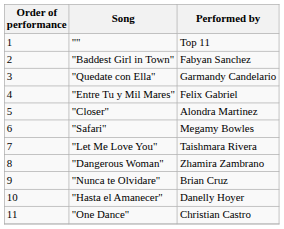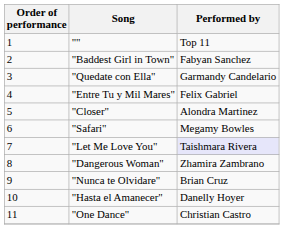(218, 146) no background -> (218, 146) lavender background
